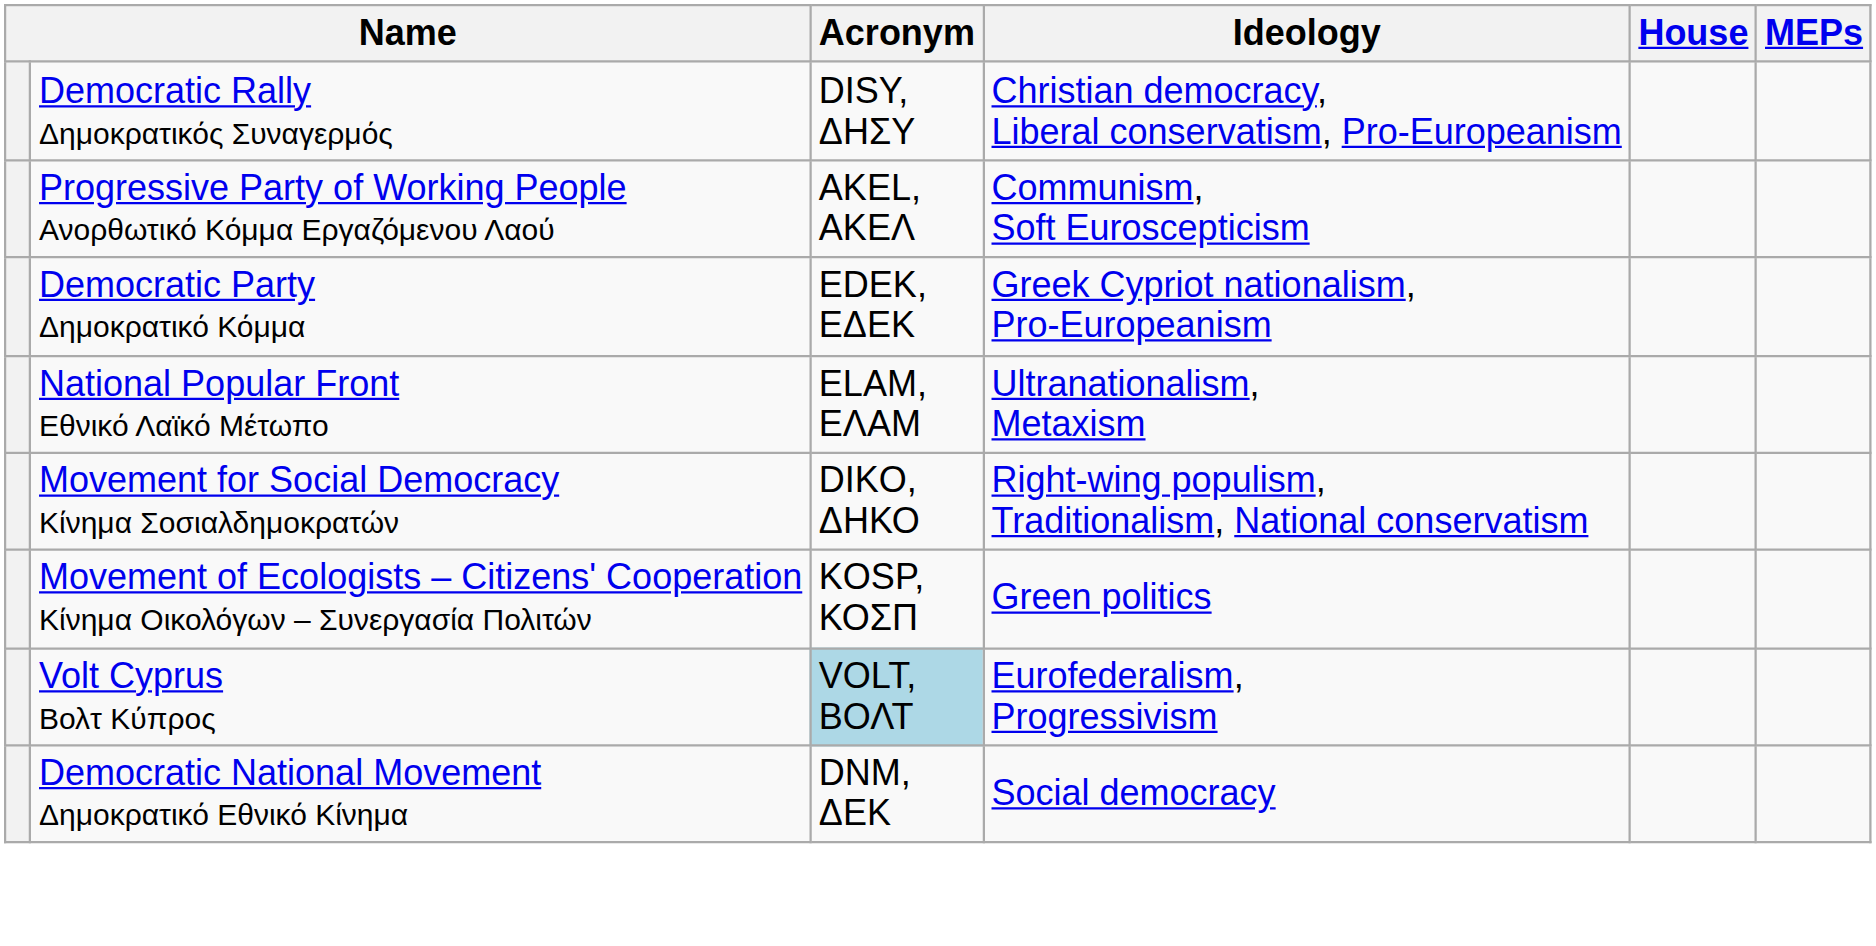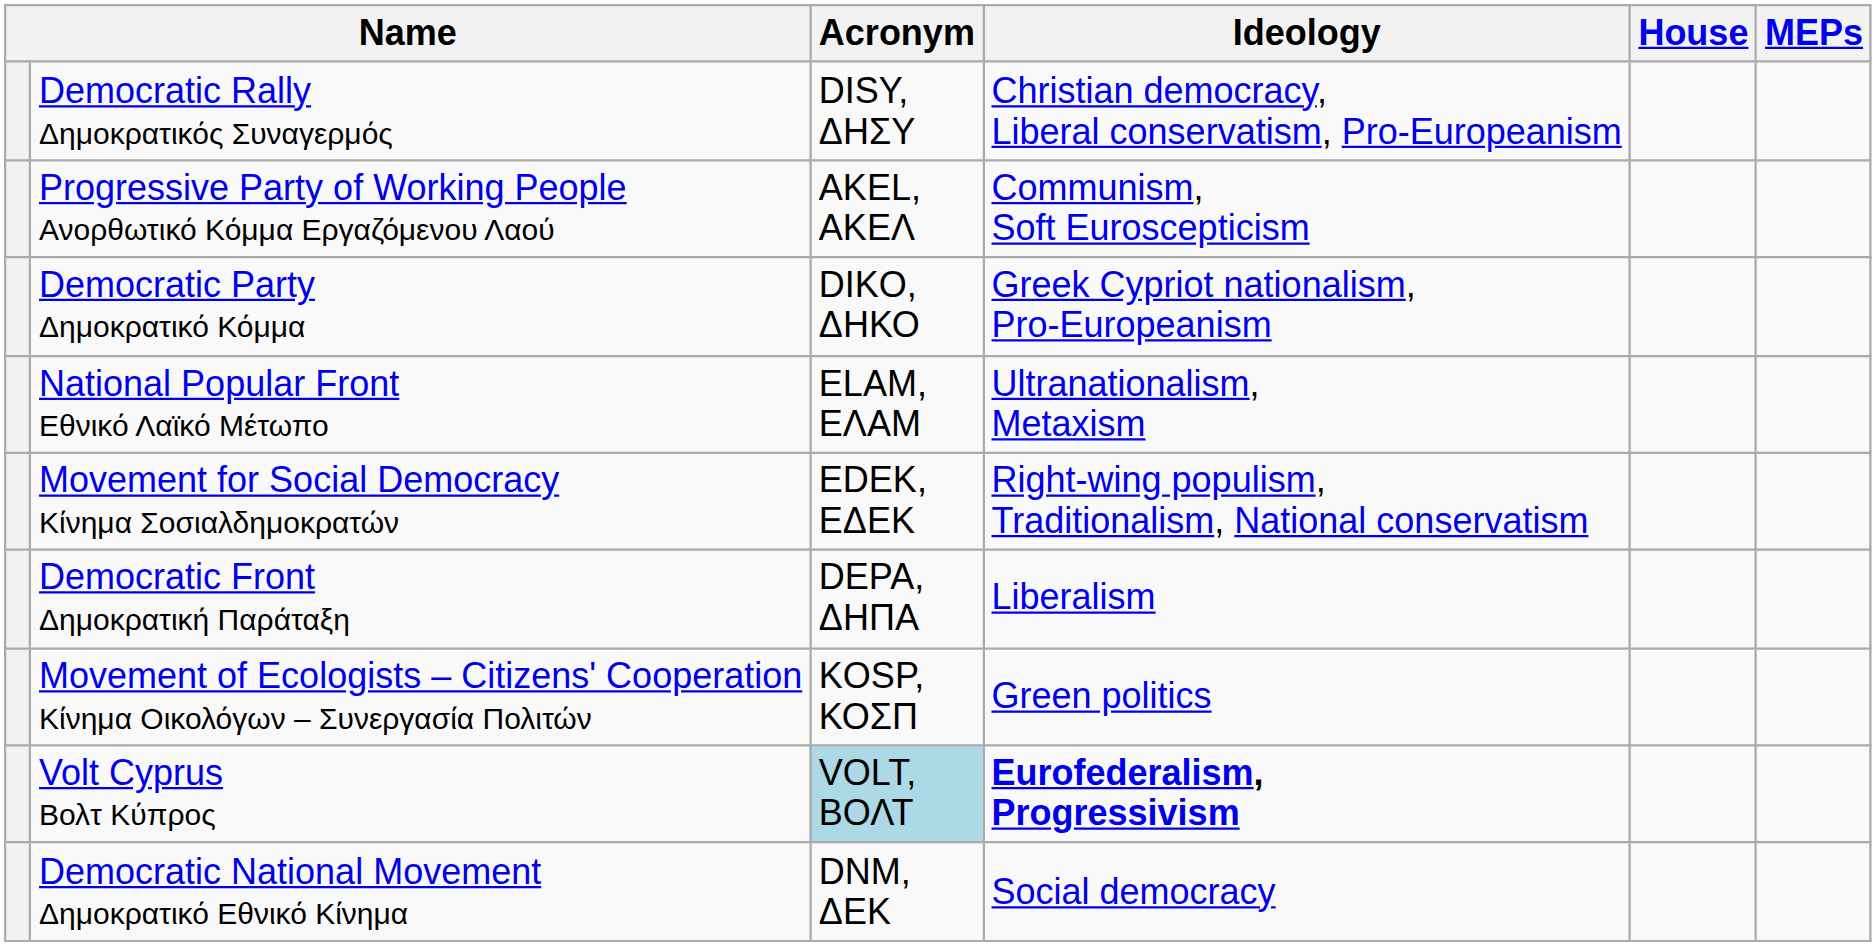(873, 305) EDEK, ΕΔΕΚ -> (869, 305) DIKO, ΔΗΚΟ
(869, 500) DIKO, ΔΗΚΟ -> (873, 500) EDEK, ΕΔΕΚ
+ row: (194, 598)
(1118, 695) normal -> (1128, 793) bold
